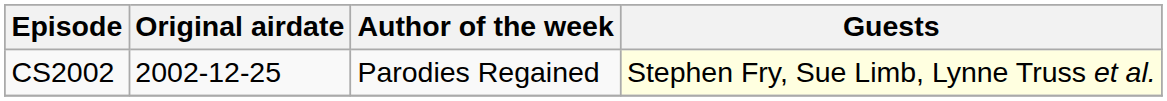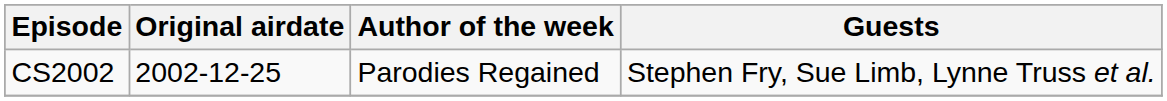(891, 72) lightyellow background -> (891, 72) no background
